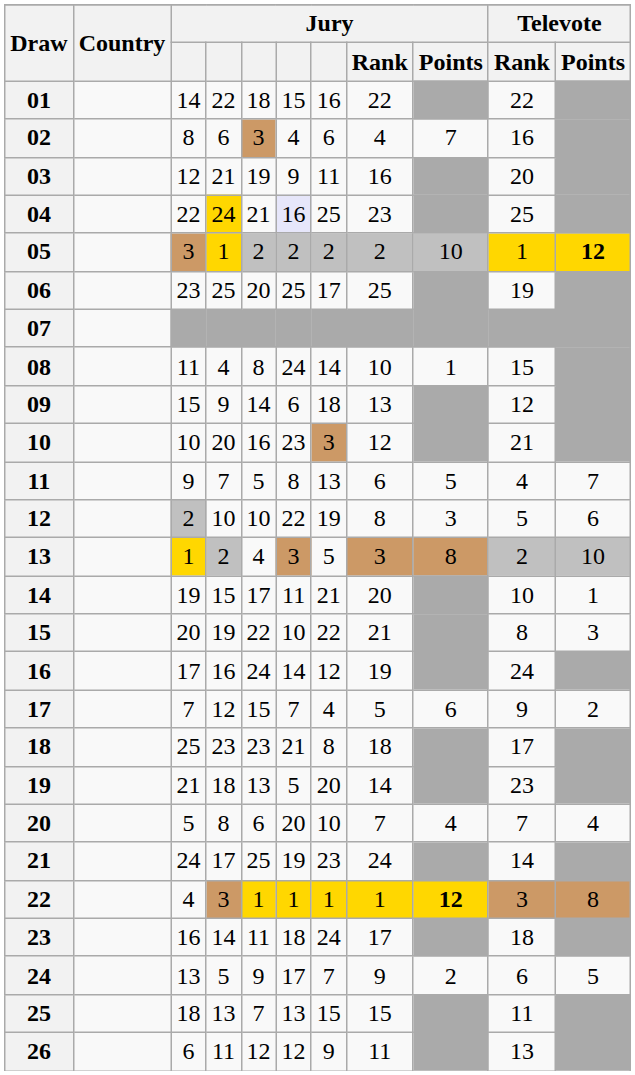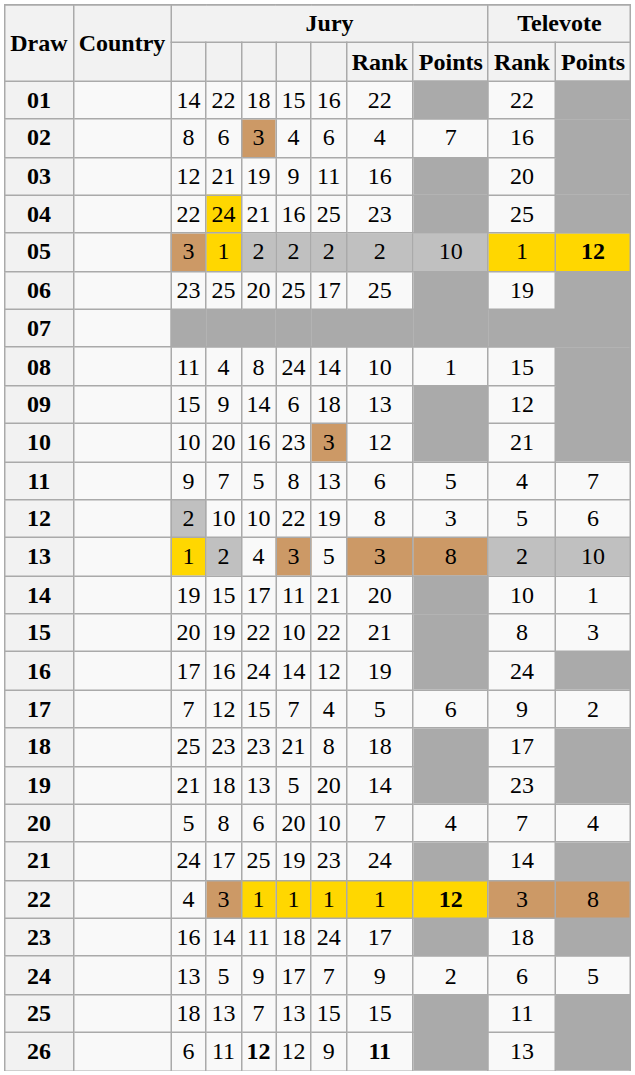(294, 213) lavender background -> (294, 213) no background
(259, 1051) normal -> (259, 1051) bold
(380, 1051) normal -> (380, 1051) bold
